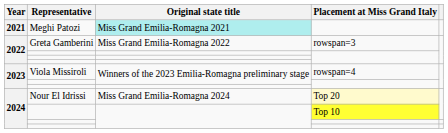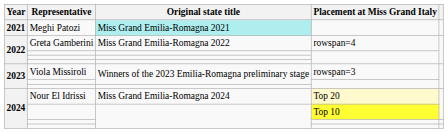(334, 43) rowspan=3 -> (334, 43) rowspan=4
(334, 72) rowspan=4 -> (334, 72) rowspan=3
